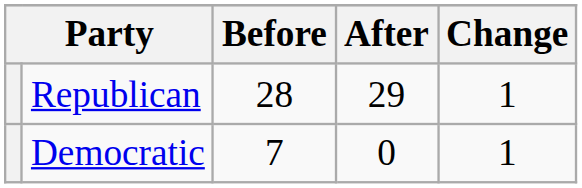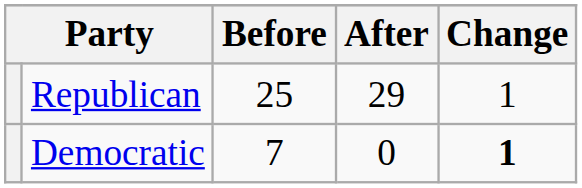(274, 93) 28 -> (274, 93) 25
(507, 152) normal -> (507, 152) bold
